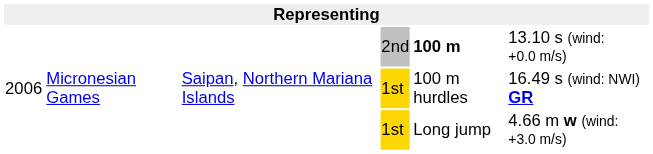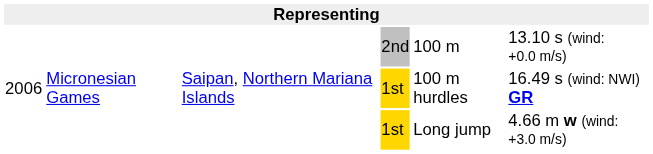(437, 46) bold -> (436, 46) normal
